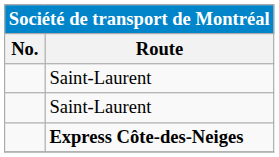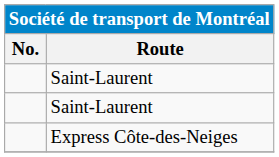(146, 136) bold -> (144, 136) normal
